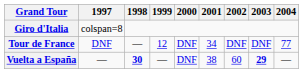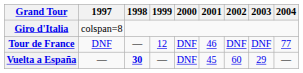(212, 44) 34 -> (212, 44) 46
(212, 60) 38 -> (212, 60) 45
(261, 60) bold -> (261, 60) normal
